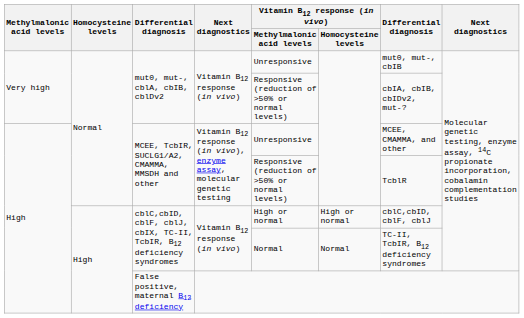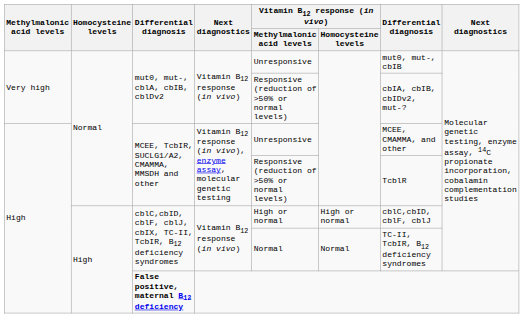(163, 292) normal -> (163, 292) bold
